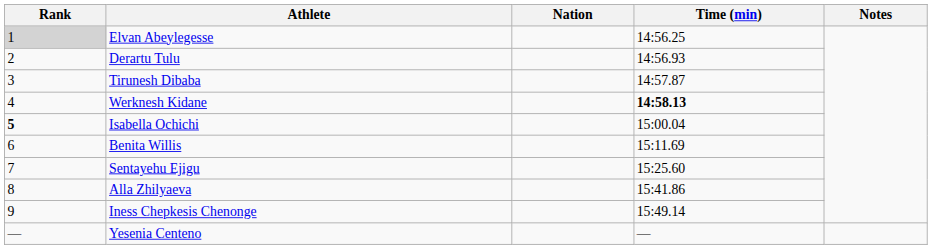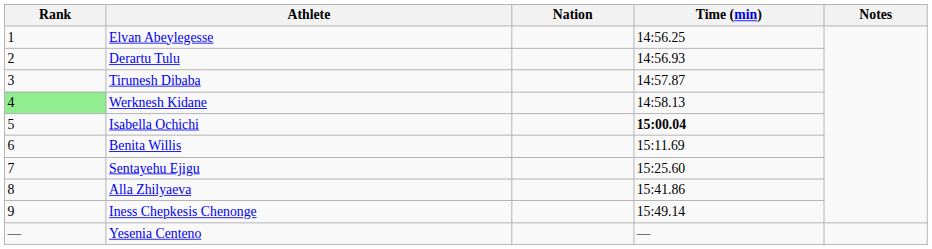(11, 37) lightgrey background -> (11, 37) no background
(11, 102) no background -> (11, 102) lightgreen background
(661, 102) bold -> (661, 102) normal
(11, 124) bold -> (11, 124) normal
(661, 124) normal -> (661, 124) bold
